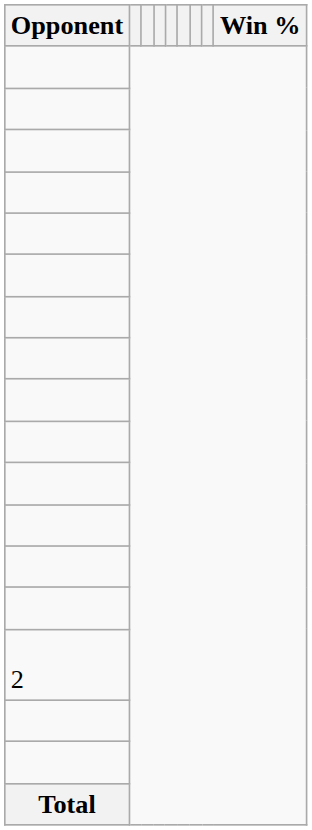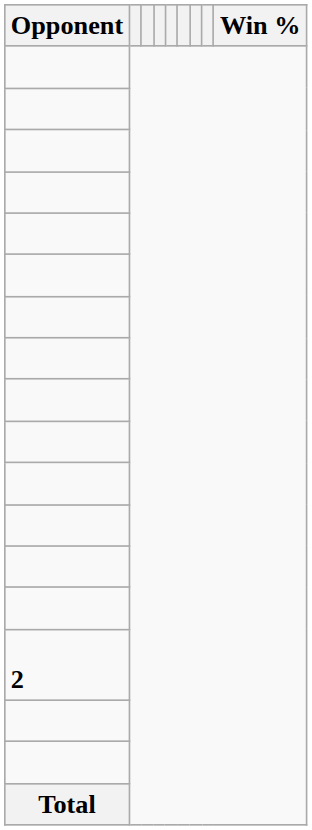(17, 679) normal -> (17, 679) bold
